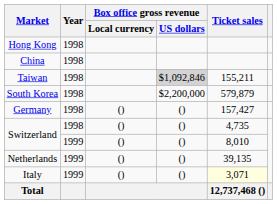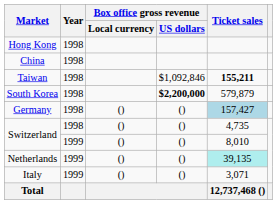(182, 77) lightgrey background -> (182, 77) no background
(237, 77) normal -> (237, 77) bold
(182, 93) normal -> (182, 93) bold
(237, 110) no background -> (237, 110) lightblue background
(237, 158) no background -> (237, 158) paleturquoise background
(237, 175) lightyellow background -> (237, 175) no background
